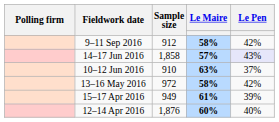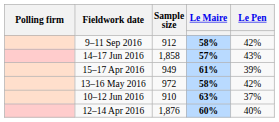(252, 56) lavender background -> (252, 56) no background
rows swapped: (113, 70) <-> (113, 97)
